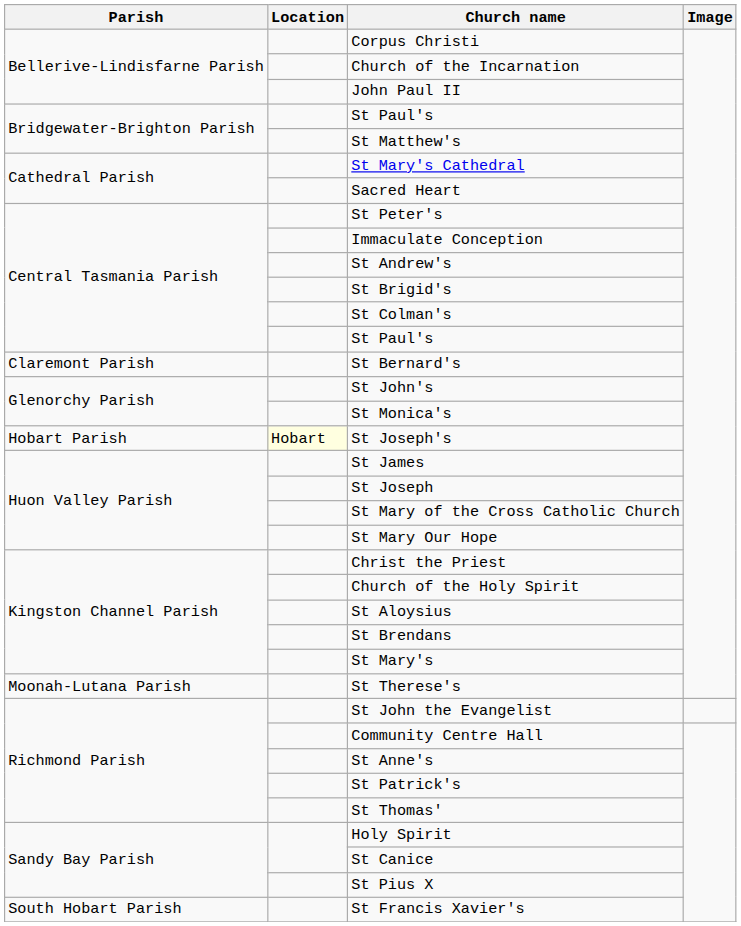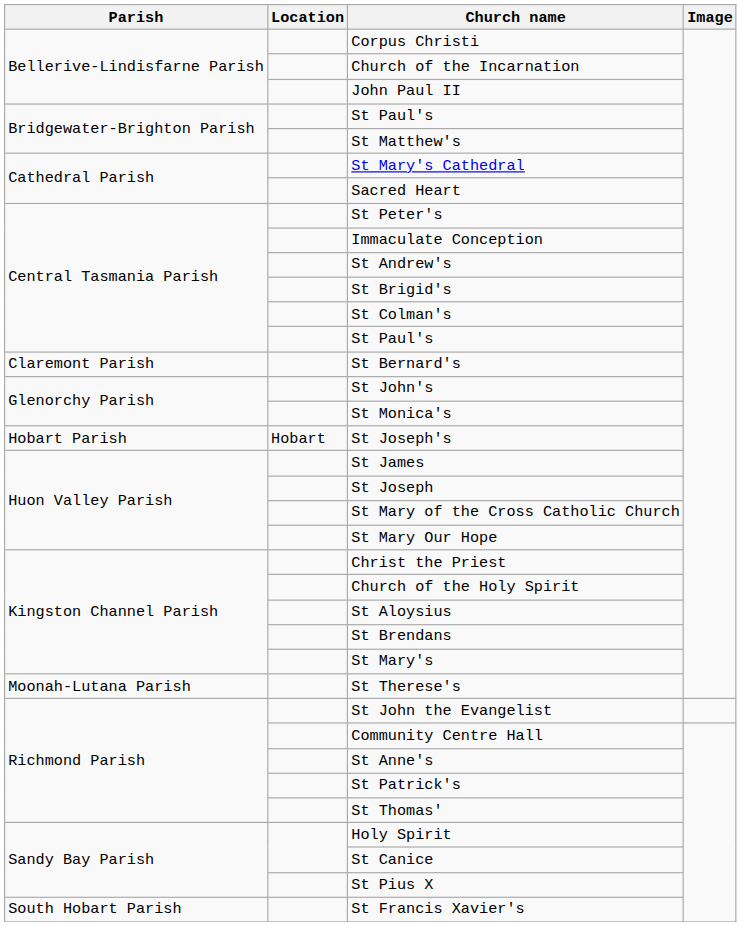(298, 438) lightyellow background -> (298, 438) no background
